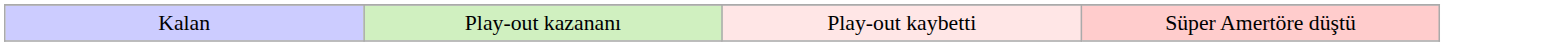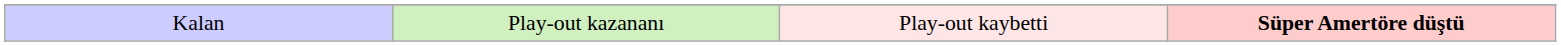(1261, 22) normal -> (1361, 22) bold
